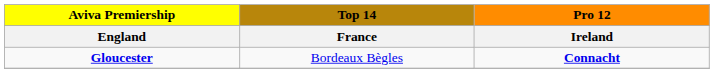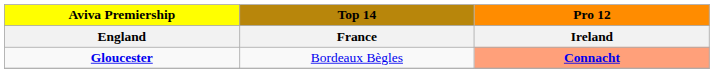(592, 57) no background -> (592, 57) lightsalmon background
